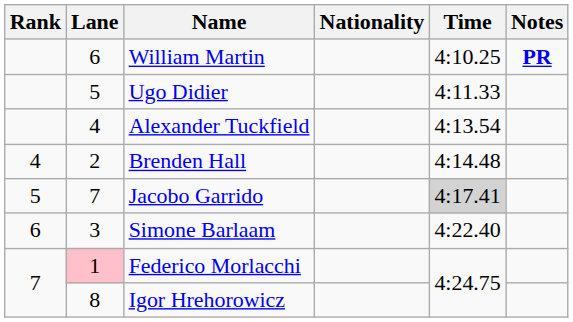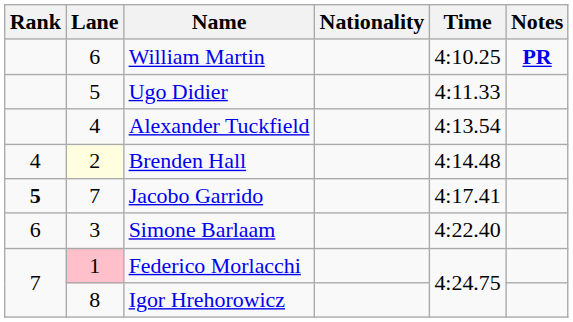(95, 160) no background -> (95, 160) lightyellow background
(35, 195) normal -> (35, 195) bold
(468, 195) lightgrey background -> (468, 195) no background
